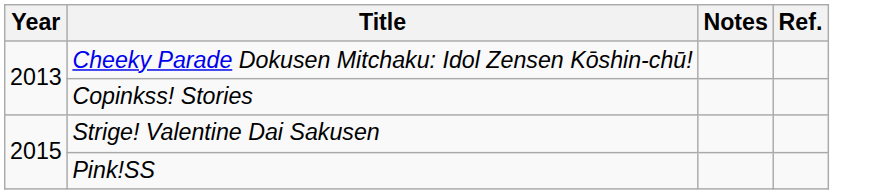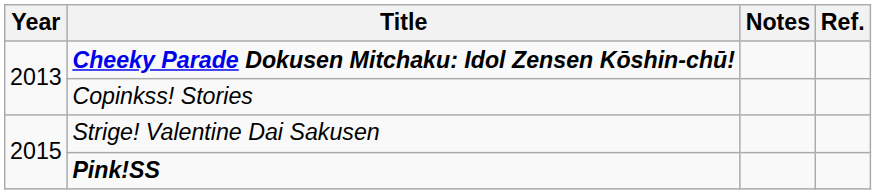(383, 59) normal -> (404, 59) bold
(114, 170) normal -> (116, 170) bold
